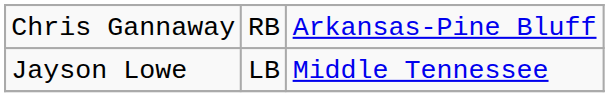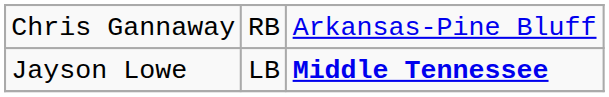(421, 70) normal -> (421, 70) bold
